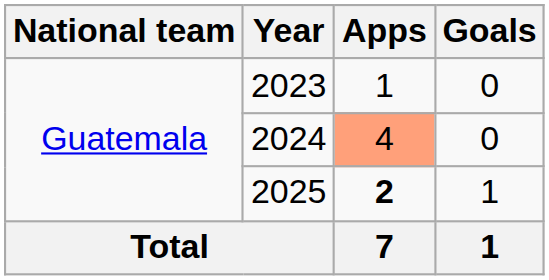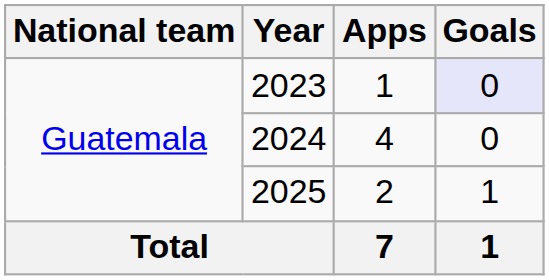(490, 85) no background -> (490, 85) lavender background
(384, 138) lightsalmon background -> (384, 138) no background
(384, 192) bold -> (384, 192) normal
